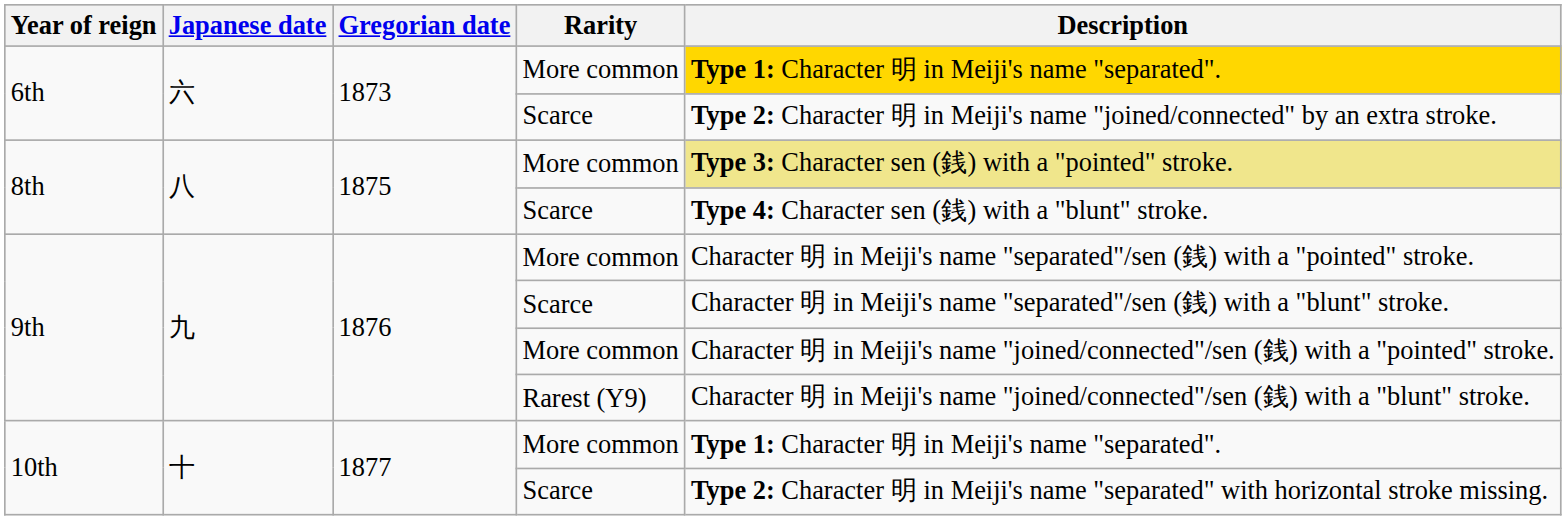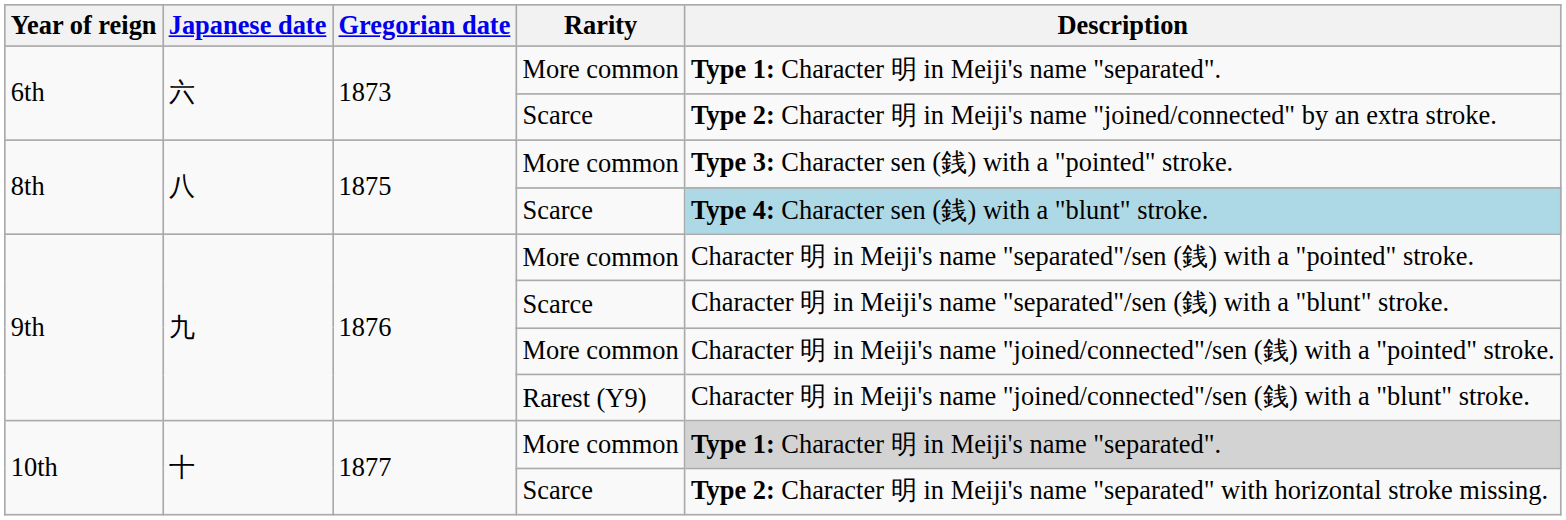(956, 68) gold background -> (956, 68) no background
(962, 162) khaki background -> (962, 162) no background
(950, 209) no background -> (950, 209) lightblue background
(956, 443) no background -> (956, 443) lightgrey background
